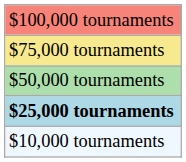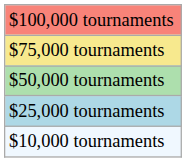(91, 111) bold -> (87, 111) normal
